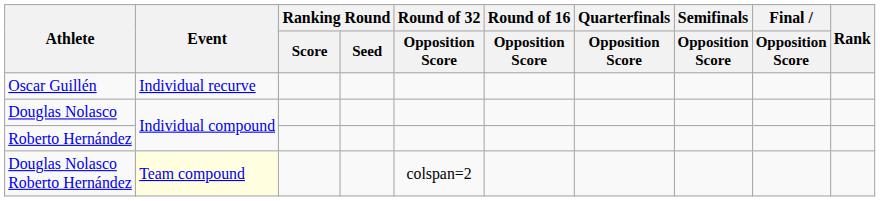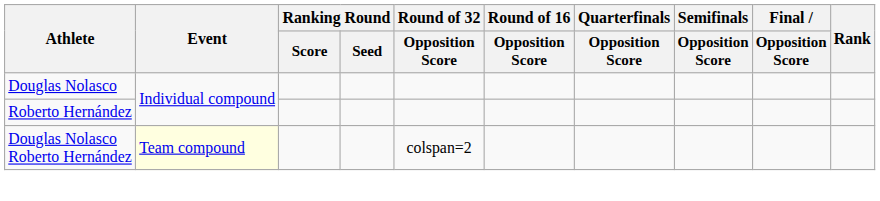- row: (52, 86)
